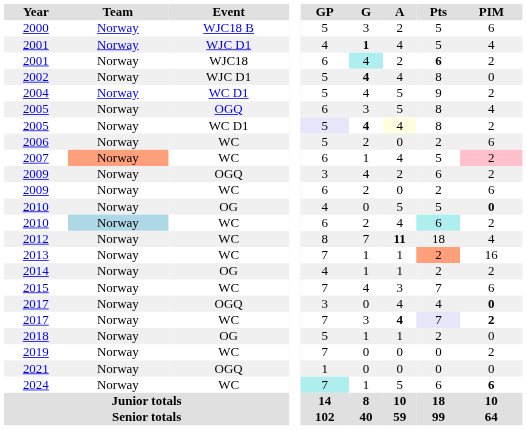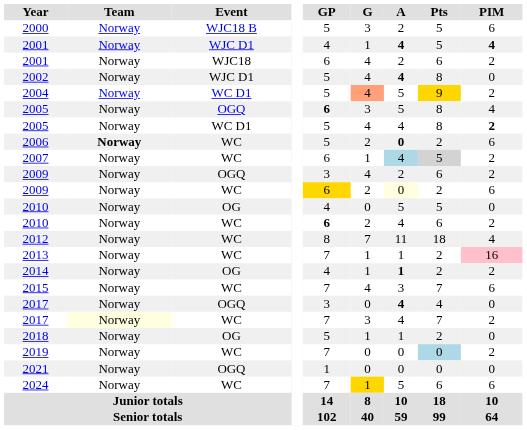(366, 44) bold -> (368, 44) normal
(400, 44) normal -> (401, 44) bold
(491, 44) normal -> (492, 44) bold
(366, 60) paleturquoise background -> (368, 60) no background
(438, 60) bold -> (439, 60) normal
(366, 76) bold -> (368, 76) normal
(400, 76) normal -> (401, 76) bold
(366, 93) no background -> (368, 93) lightsalmon background
(438, 93) no background -> (439, 93) gold background
(325, 109) normal -> (327, 109) bold
(325, 125) lavender background -> (327, 125) no background
(366, 125) bold -> (368, 125) normal
(400, 125) lightyellow background -> (401, 125) no background
(491, 125) normal -> (492, 125) bold
(118, 141) normal -> (119, 141) bold
(400, 141) normal -> (401, 141) bold
(118, 157) lightsalmon background -> (119, 157) no background
(400, 157) no background -> (401, 157) lightblue background
(438, 157) no background -> (439, 157) lightgrey background
(491, 157) pink background -> (492, 157) no background
(325, 190) no background -> (327, 190) gold background
(400, 190) no background -> (401, 190) lightyellow background
(491, 206) bold -> (492, 206) normal
(118, 222) lightblue background -> (119, 222) no background
(325, 222) normal -> (327, 222) bold
(438, 222) paleturquoise background -> (439, 222) no background
(400, 238) bold -> (401, 238) normal
(438, 255) lightsalmon background -> (439, 255) no background
(491, 255) no background -> (492, 255) pink background
(400, 271) normal -> (401, 271) bold
(400, 303) normal -> (401, 303) bold
(491, 303) bold -> (492, 303) normal
(118, 319) no background -> (119, 319) lightyellow background
(400, 319) bold -> (401, 319) normal
(438, 319) lavender background -> (439, 319) no background
(491, 319) bold -> (492, 319) normal
(438, 352) no background -> (439, 352) lightblue background
(325, 384) paleturquoise background -> (327, 384) no background
(366, 384) no background -> (368, 384) gold background
(491, 384) bold -> (492, 384) normal
